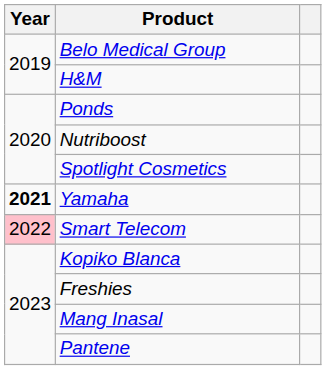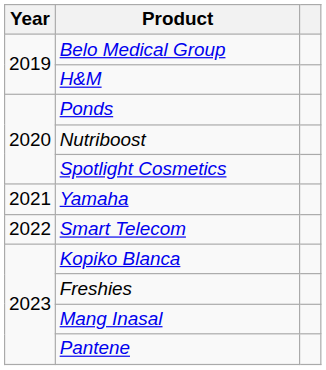(30, 199) bold -> (30, 199) normal
(30, 229) pink background -> (30, 229) no background
